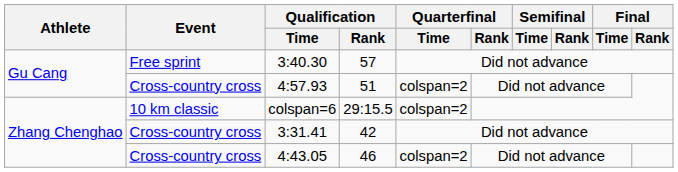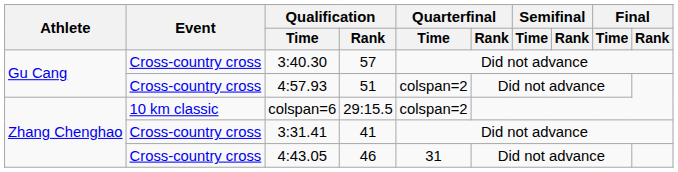(165, 62) Free sprint -> (195, 62) Cross-country cross
(368, 132) 42 -> (368, 132) 41
(434, 156) colspan=2 -> (434, 156) 31
